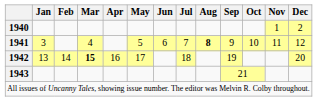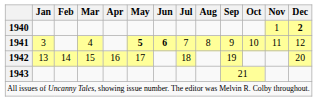(300, 27) normal -> (300, 27) bold
(140, 43) normal -> (140, 43) bold
(165, 43) normal -> (165, 43) bold
(208, 43) bold -> (208, 43) normal
(90, 58) bold -> (90, 58) normal
